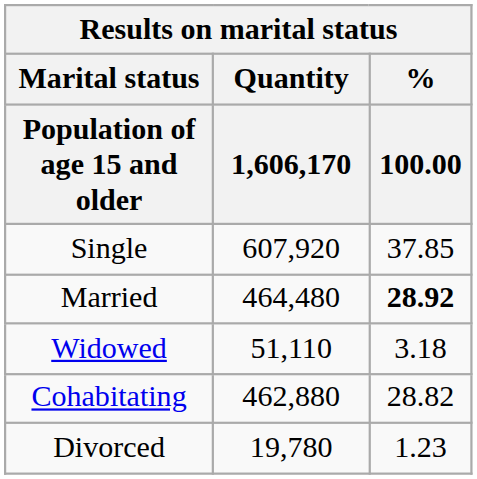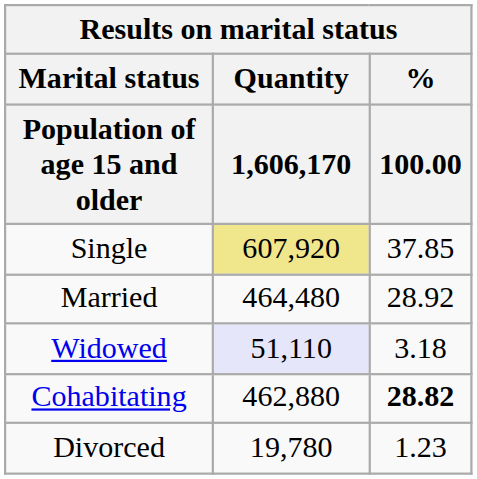(291, 248) no background -> (291, 248) khaki background
(421, 297) bold -> (421, 297) normal
(291, 347) no background -> (291, 347) lavender background
(421, 397) normal -> (421, 397) bold
